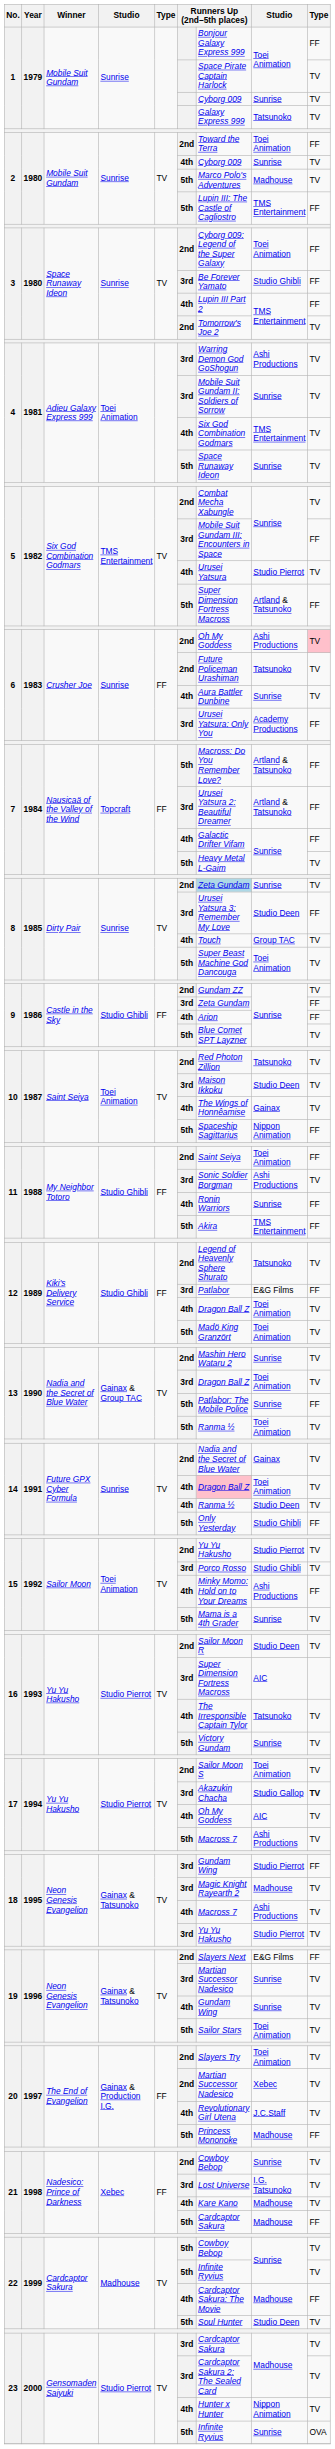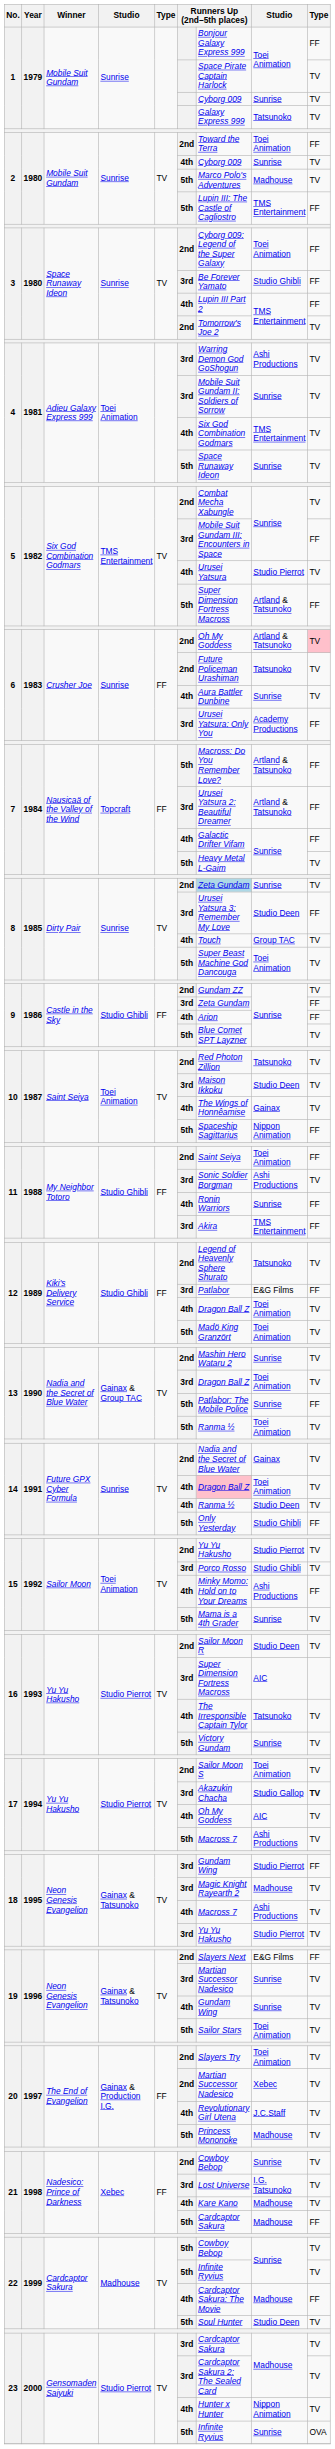(275, 641) Ashi Productions -> (272, 641) Artland & Tatsunoko
(187, 1226) 5th -> (187, 1226) 3rd
(315, 2135) FF -> (315, 2135) TV
